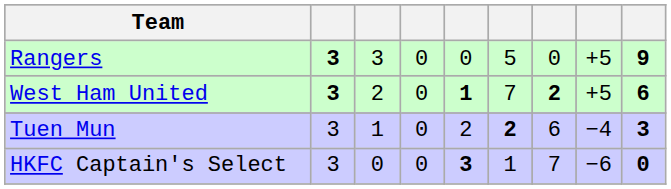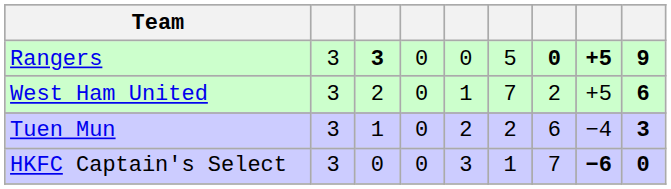(333, 59) bold -> (333, 59) normal
(377, 59) normal -> (377, 59) bold
(554, 59) normal -> (554, 59) bold
(599, 59) normal -> (599, 59) bold
(333, 94) bold -> (333, 94) normal
(466, 94) bold -> (466, 94) normal
(554, 94) bold -> (554, 94) normal
(510, 130) bold -> (510, 130) normal
(466, 166) bold -> (466, 166) normal
(599, 166) normal -> (599, 166) bold
